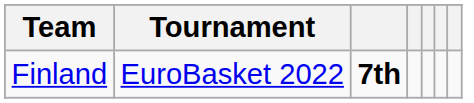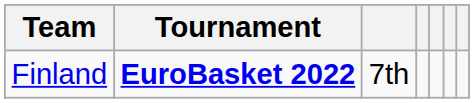(232, 73) normal -> (238, 73) bold
(379, 73) bold -> (389, 73) normal
